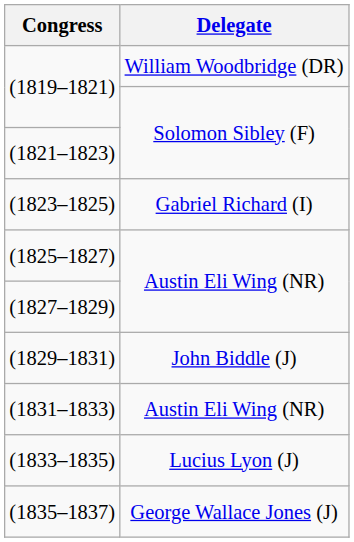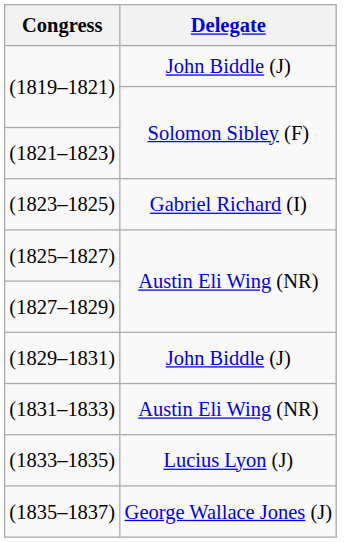(234, 65) William Woodbridge (DR) -> (228, 65) John Biddle (J)
